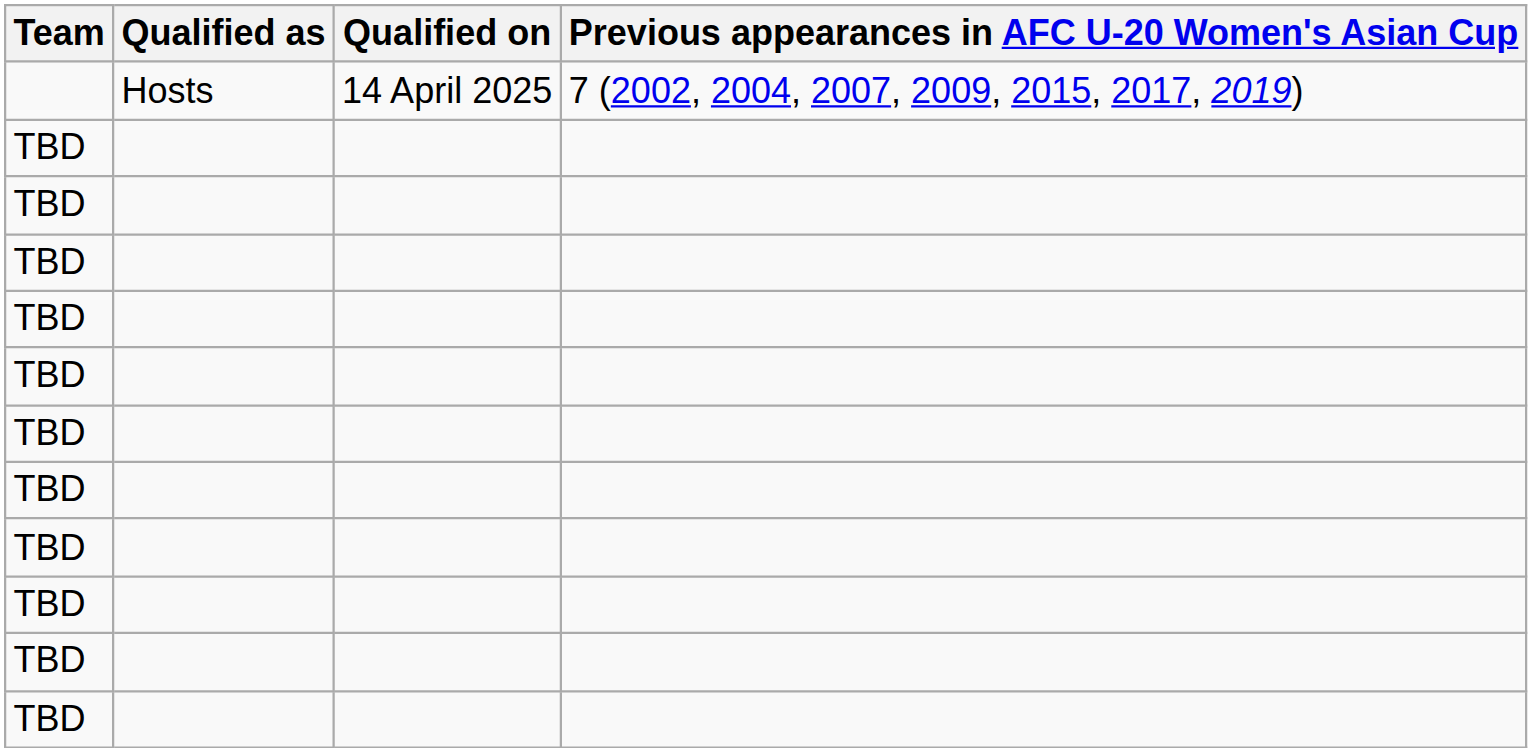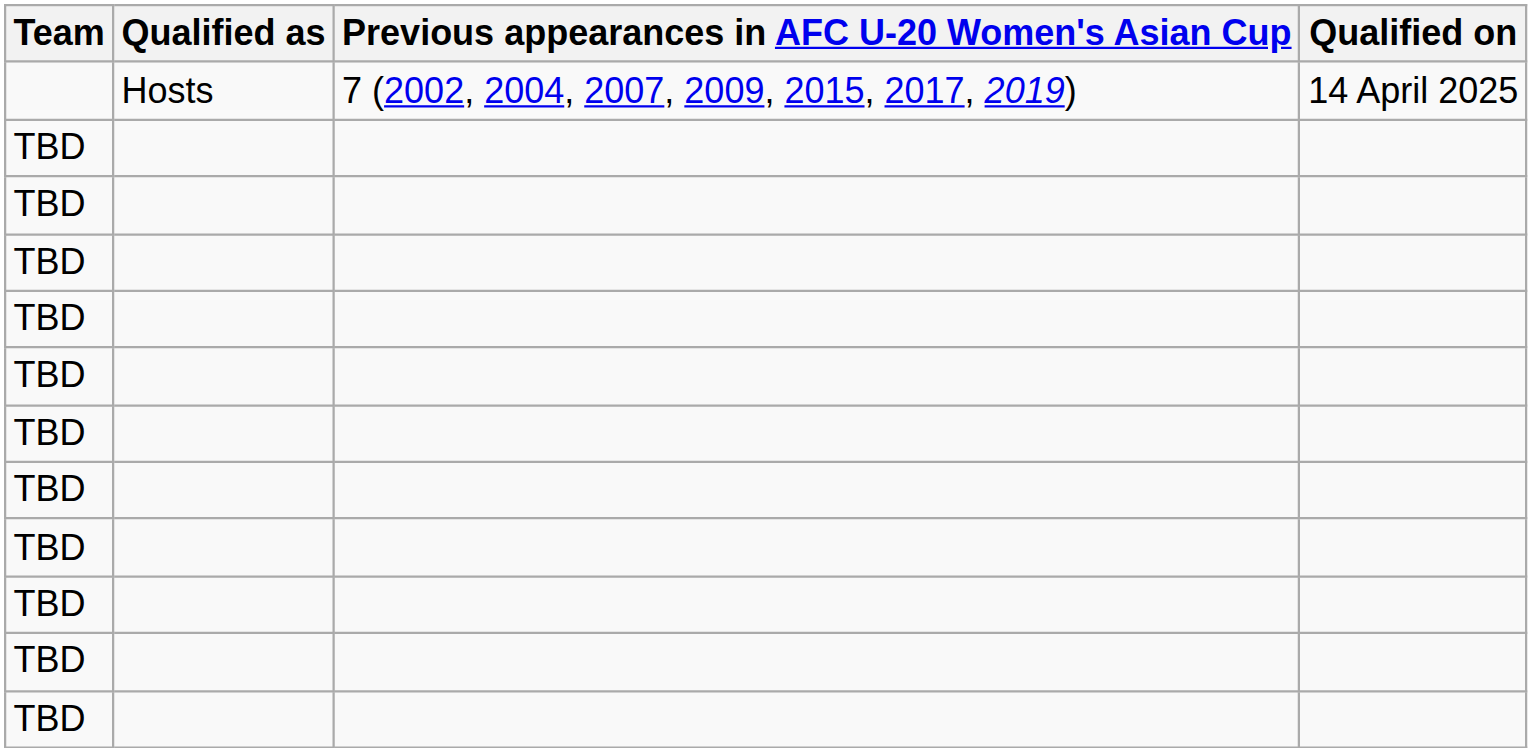columns swapped: (447, 33) <-> (1044, 33)
